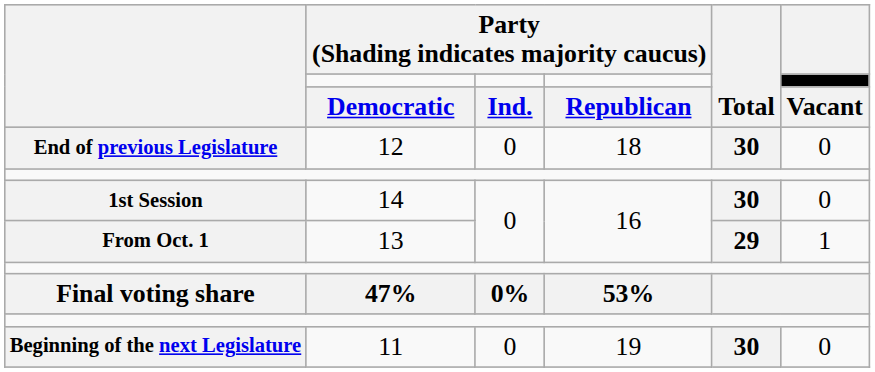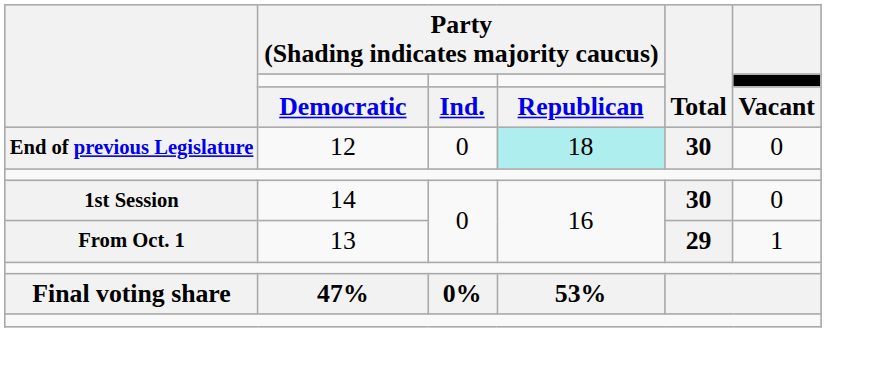(628, 147) no background -> (581, 147) paleturquoise background
- row: (155, 346)
